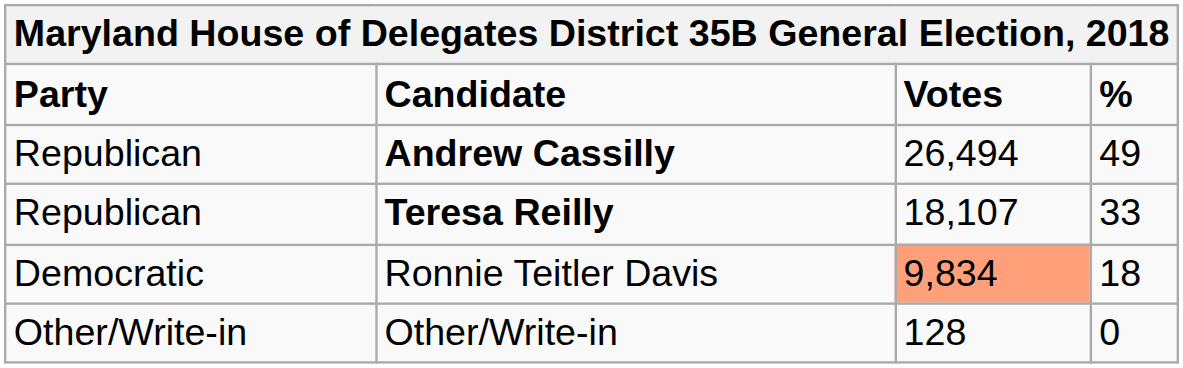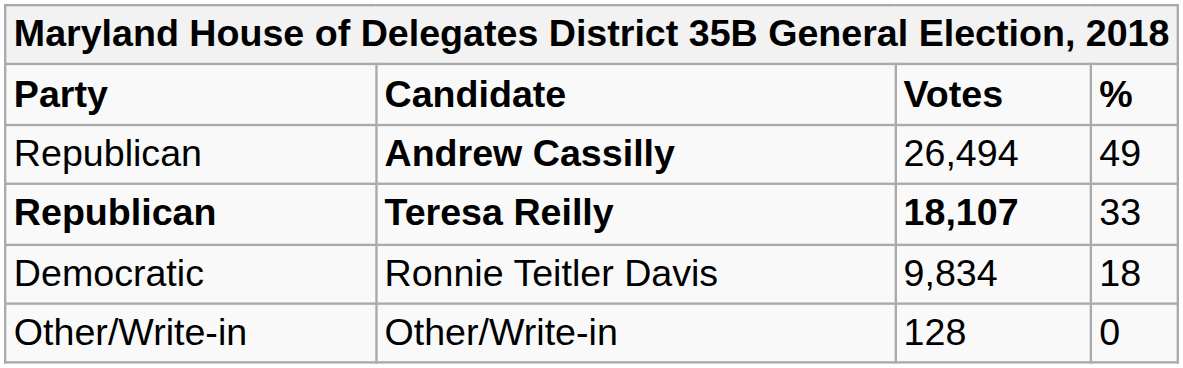(108, 213) normal -> (115, 213) bold
(961, 213) normal -> (961, 213) bold
(951, 272) lightsalmon background -> (951, 272) no background
